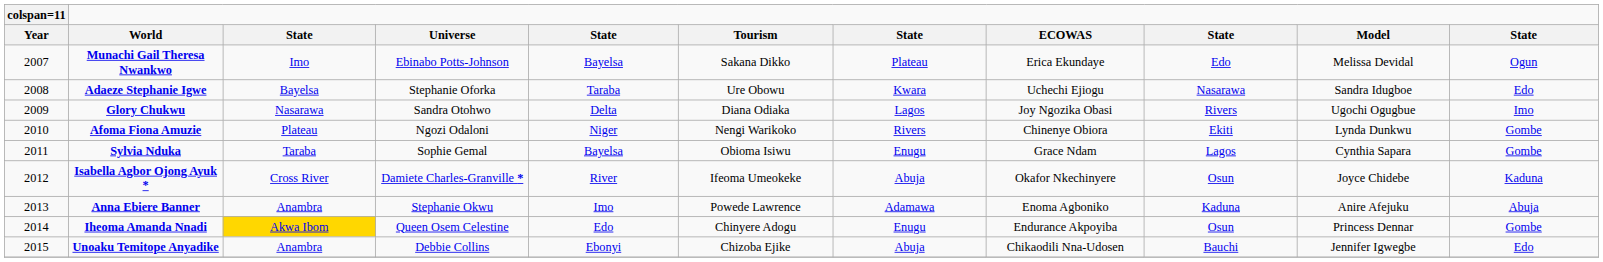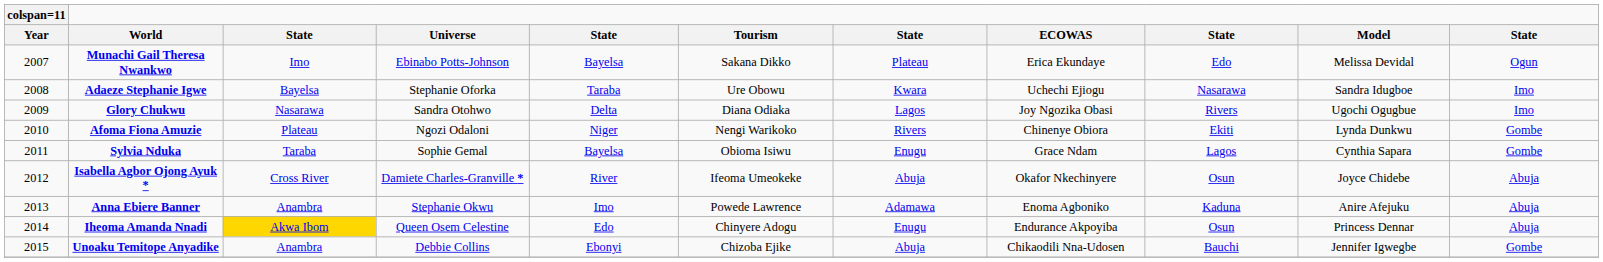(1524, 90) Edo -> (1524, 90) Imo
(1524, 178) Kaduna -> (1524, 178) Abuja
(1524, 226) Gombe -> (1524, 226) Abuja
(1524, 247) Edo -> (1524, 247) Gombe
